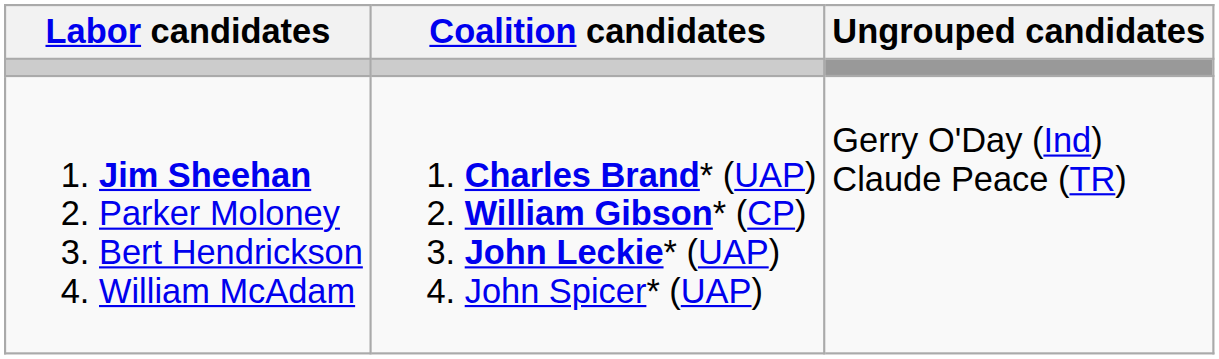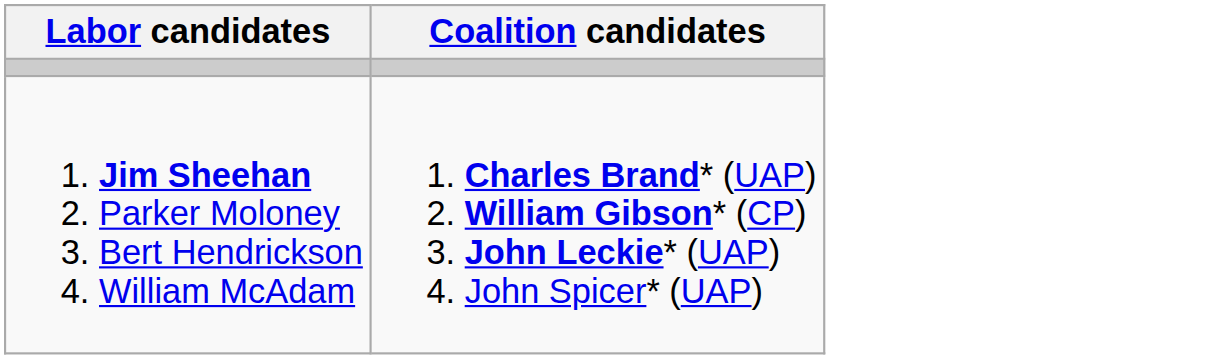- column: (1019, 31)
